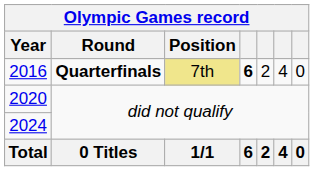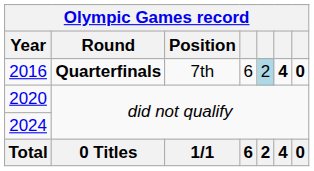(202, 71) khaki background -> (202, 71) no background
(248, 71) bold -> (248, 71) normal
(266, 71) no background -> (266, 71) lightblue background
(283, 71) normal -> (283, 71) bold
(300, 71) normal -> (300, 71) bold
